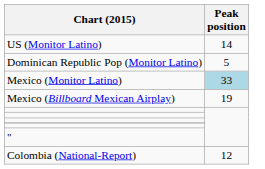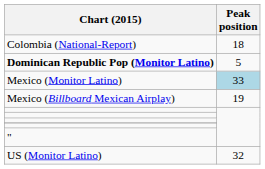(54, 44) US (Monitor Latino) -> (71, 44) Colombia (National-Report)
(226, 44) 14 -> (238, 44) 18
(104, 62) normal -> (110, 62) bold
(71, 155) Colombia (National-Report) -> (54, 155) US (Monitor Latino)
(226, 155) 12 -> (238, 155) 32
